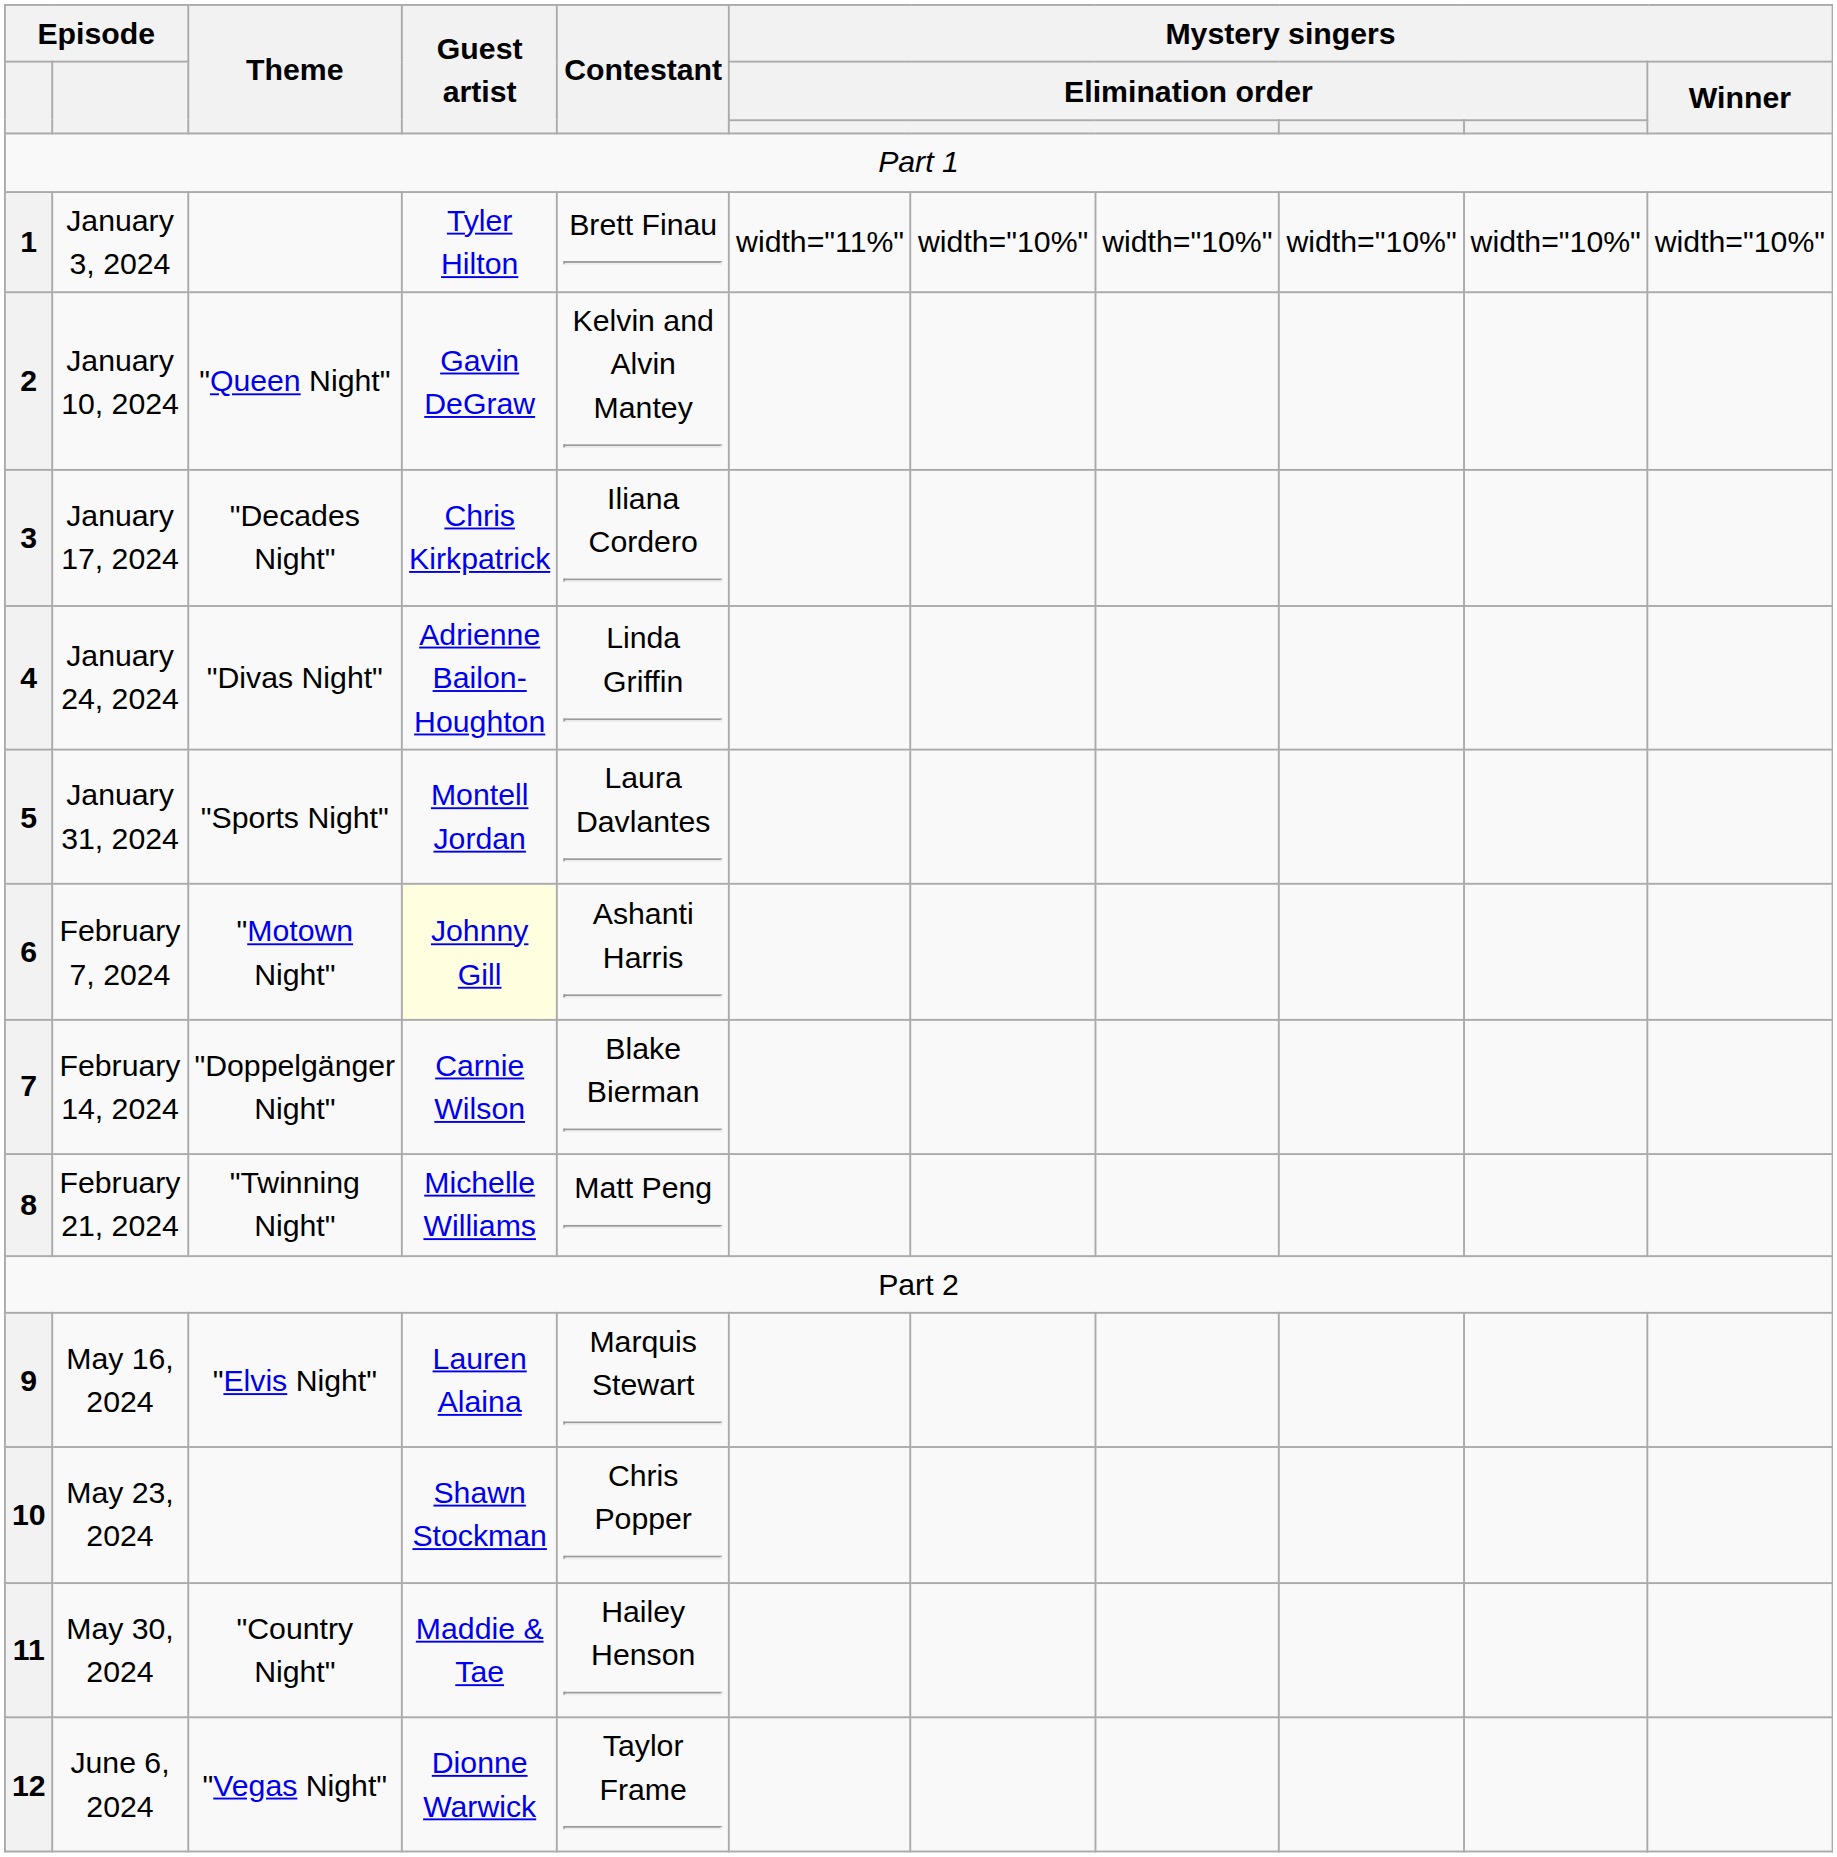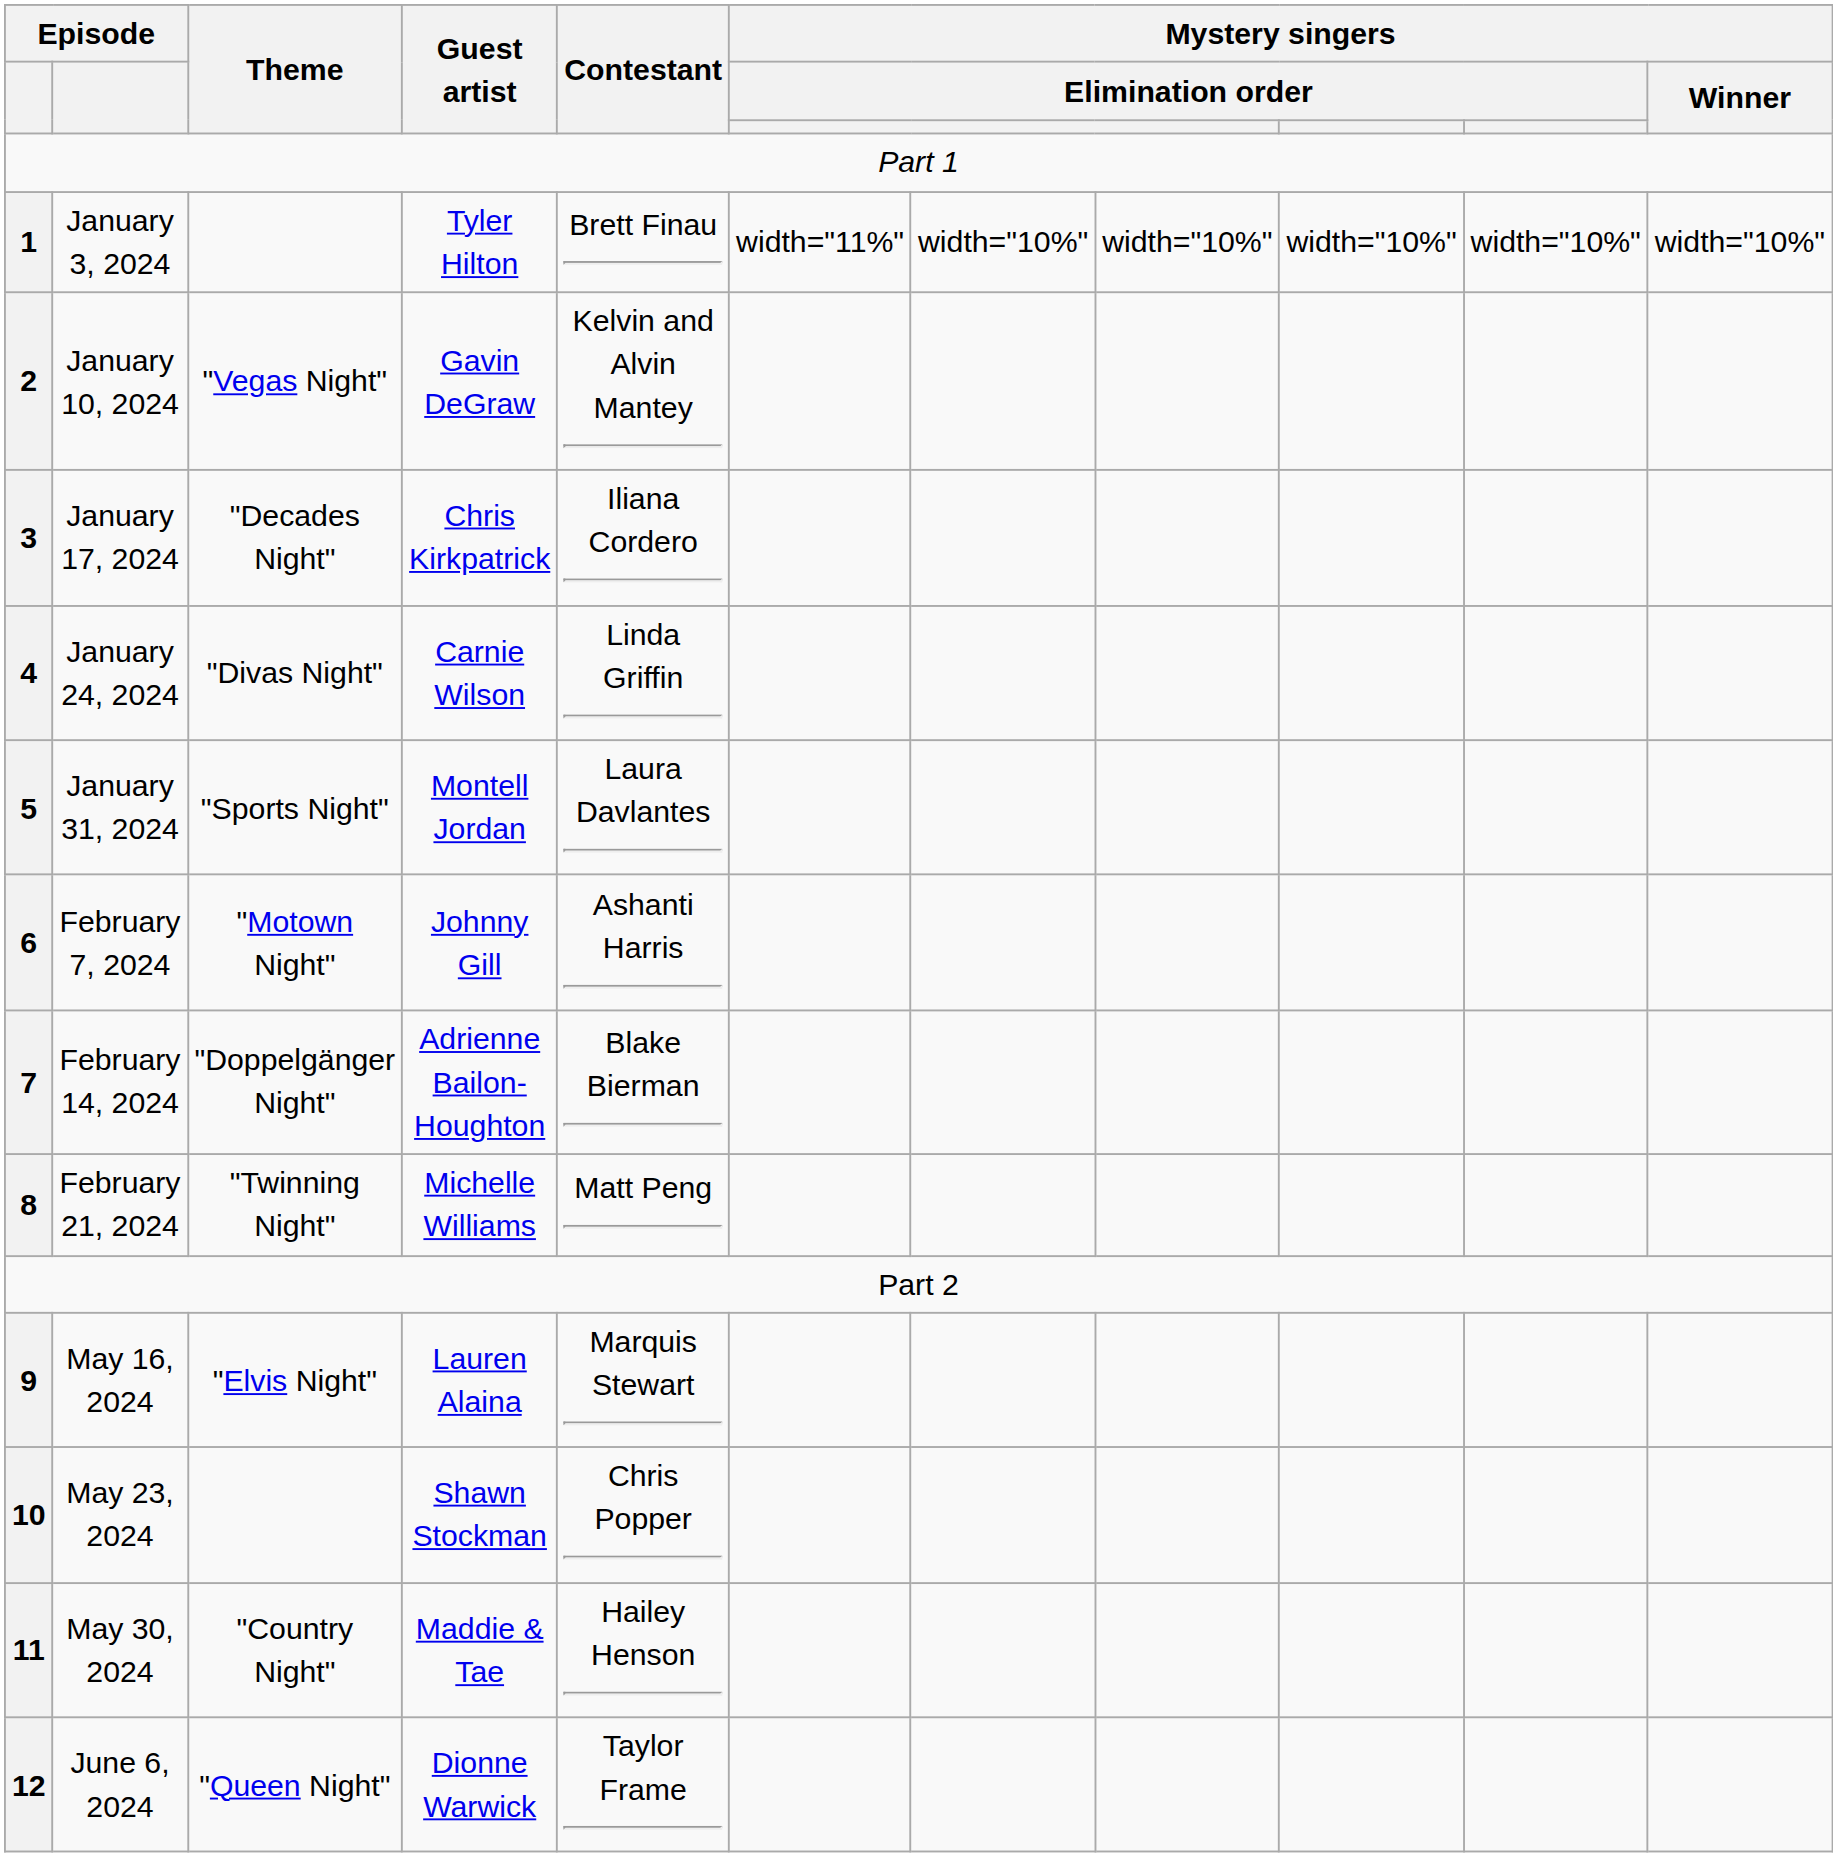(295, 381) "Queen Night" -> (295, 381) "Vegas Night"
(480, 677) Adrienne Bailon-Houghton -> (480, 673) Carnie Wilson
(480, 952) lightyellow background -> (480, 943) no background
(480, 1087) Carnie Wilson -> (480, 1082) Adrienne Bailon-Houghton
(295, 1785) "Vegas Night" -> (295, 1785) "Queen Night"
